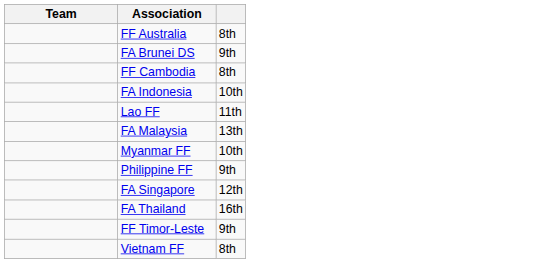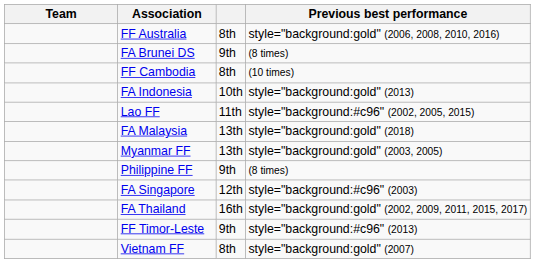+ column: (388, 14)
(231, 151) 10th -> (231, 151) 13th
